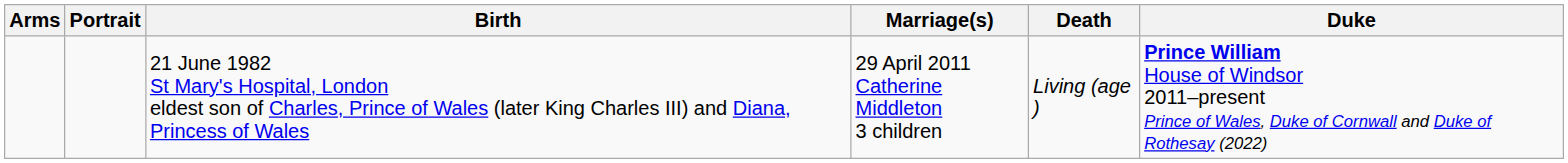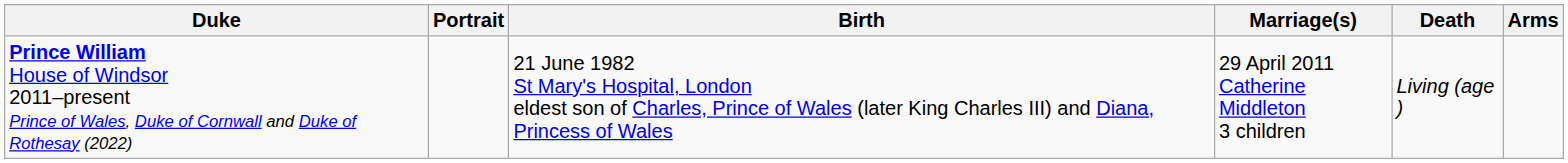columns swapped: (1351, 20) <-> (35, 20)
